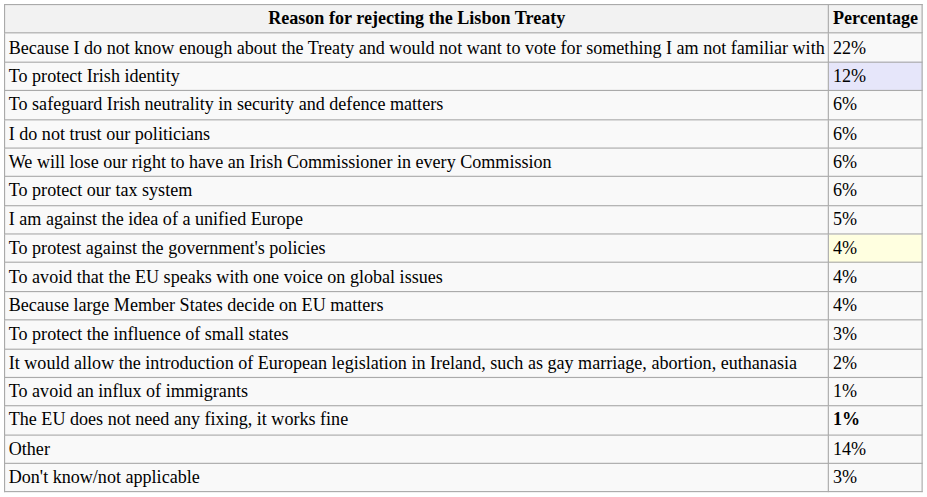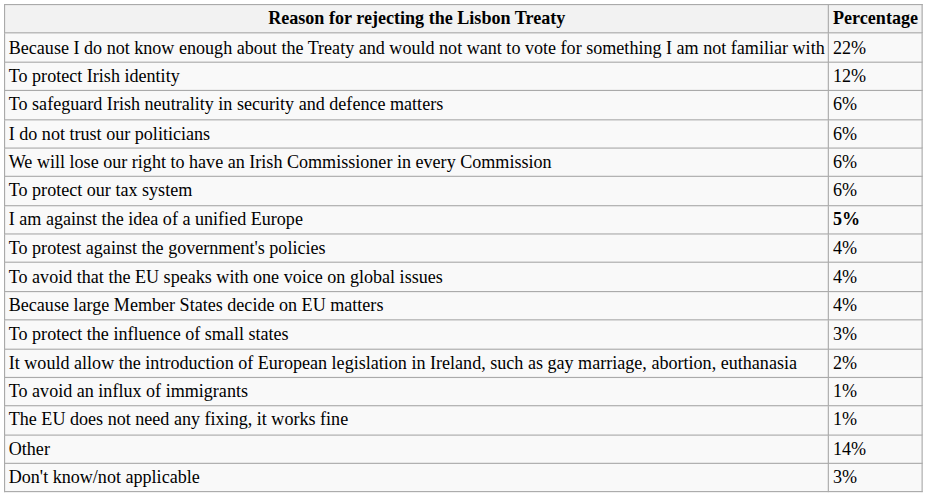(850, 76) lavender background -> (850, 76) no background
(845, 219) normal -> (847, 219) bold
(845, 248) lightyellow background -> (845, 248) no background
(847, 420) bold -> (845, 420) normal
